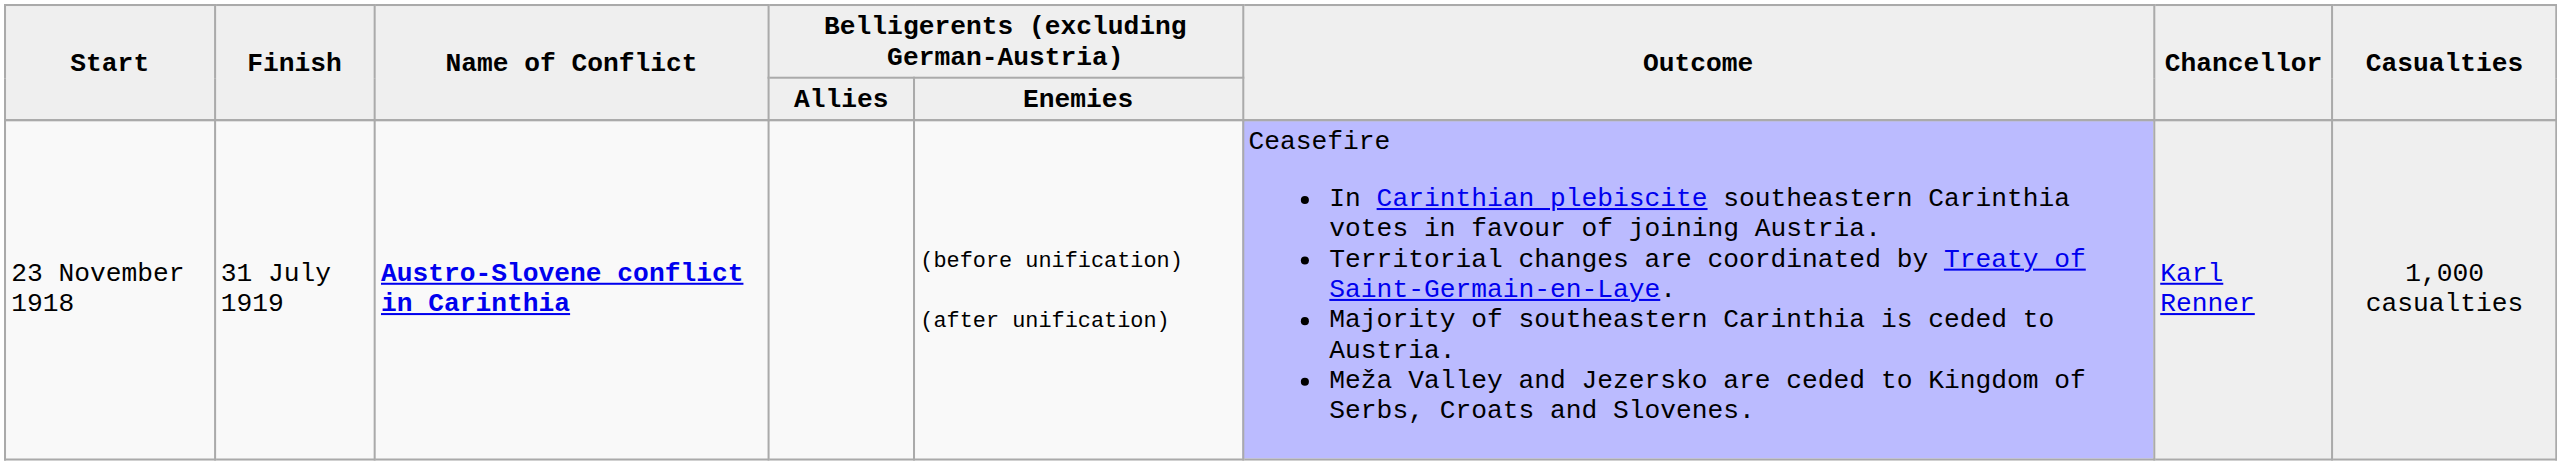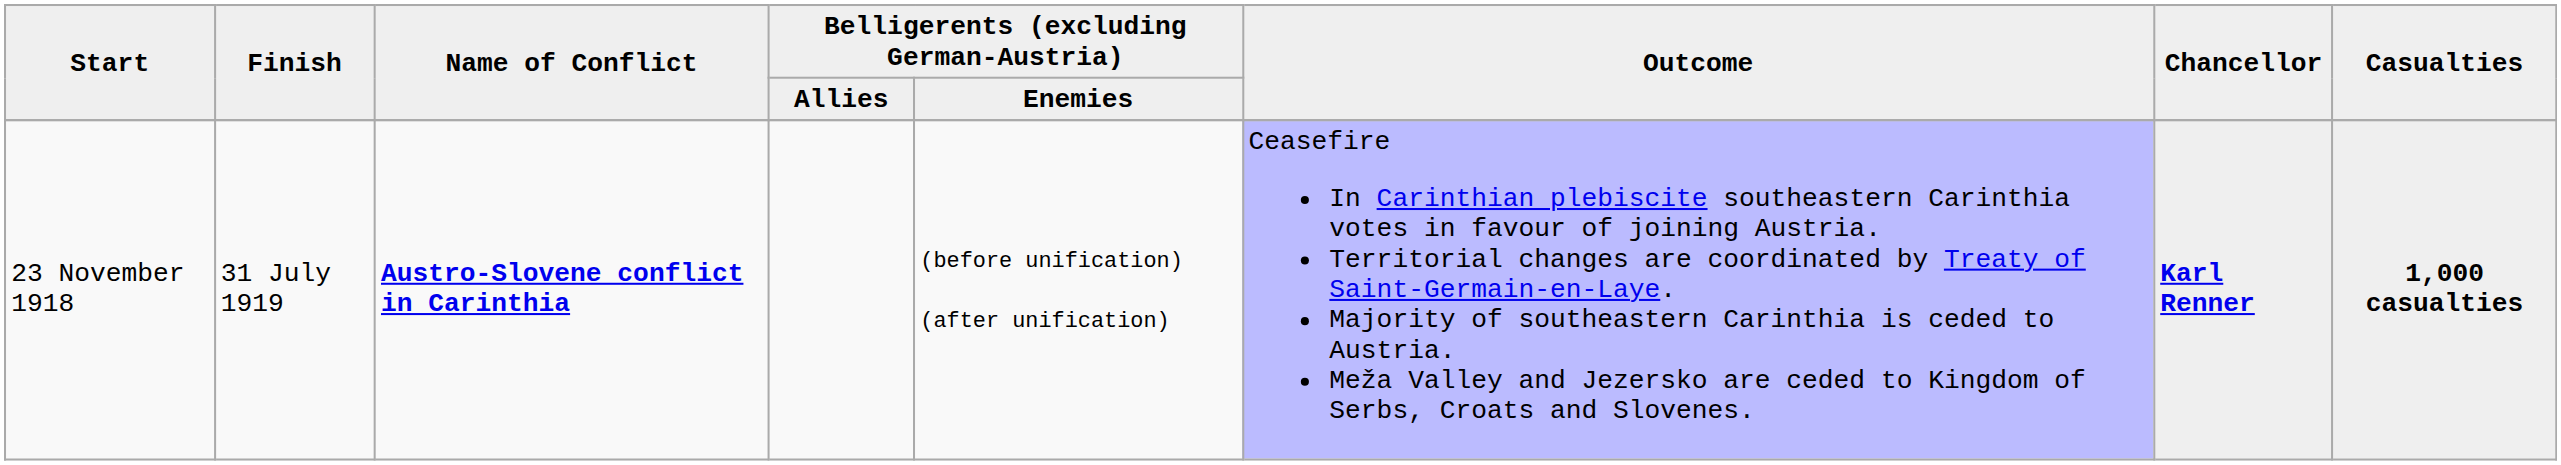(2208, 290) normal -> (2208, 290) bold
(2445, 290) normal -> (2445, 290) bold
